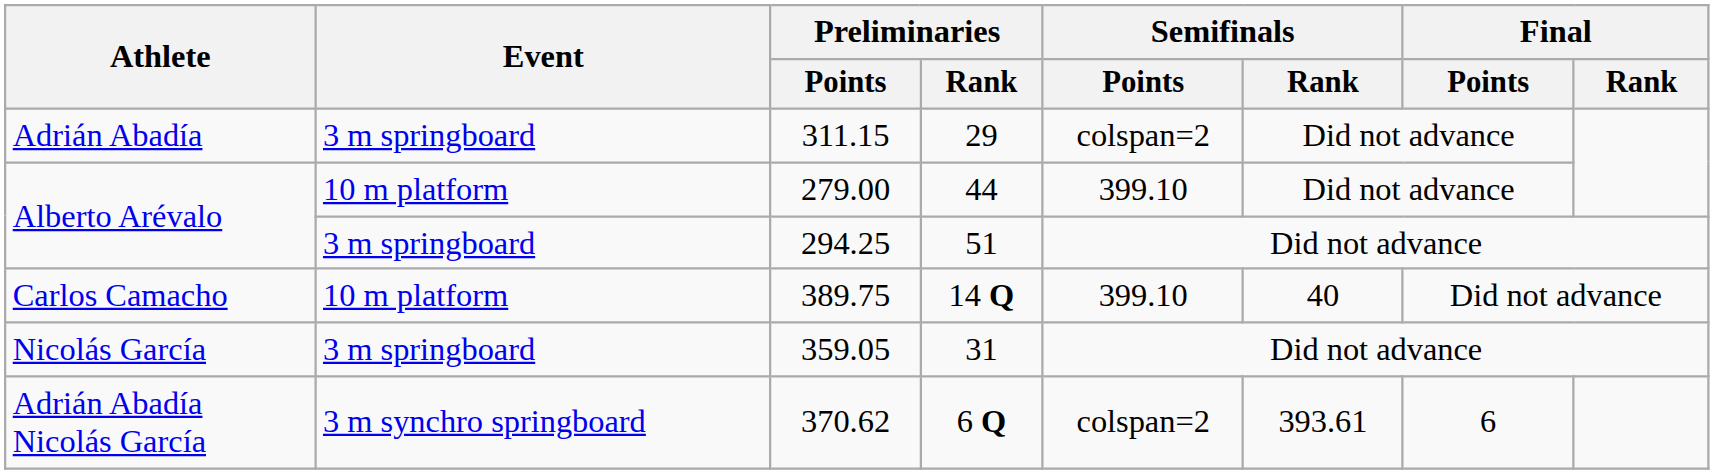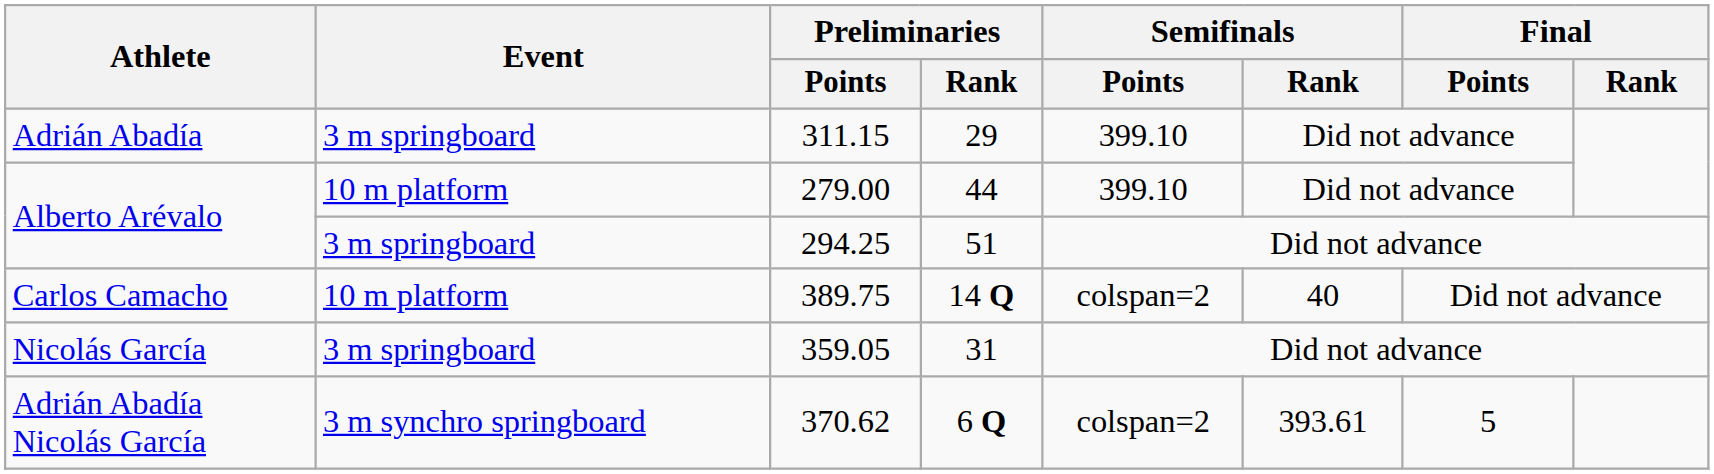(1143, 135) colspan=2 -> (1143, 135) 399.10
(1143, 295) 399.10 -> (1143, 295) colspan=2
(1488, 421) 6 -> (1488, 421) 5
